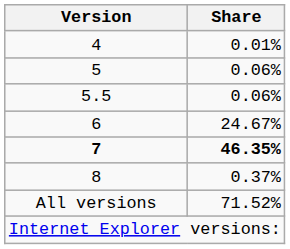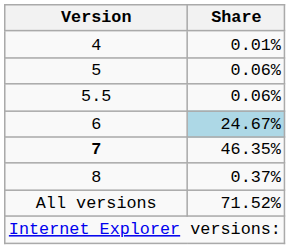(251, 124) no background -> (251, 124) lightblue background
(251, 150) bold -> (251, 150) normal
